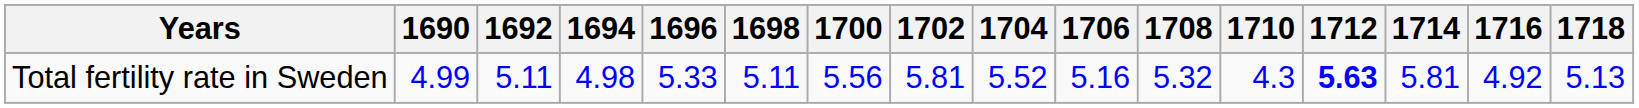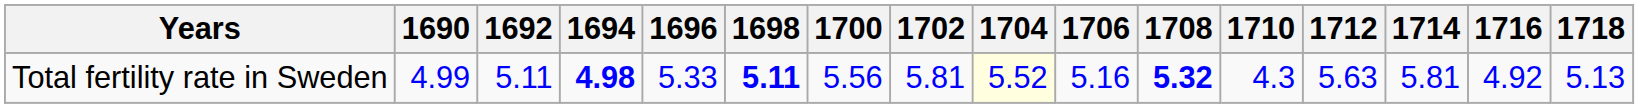(605, 77) normal -> (605, 77) bold
(771, 77) normal -> (771, 77) bold
(1018, 77) no background -> (1018, 77) lightyellow background
(1183, 77) normal -> (1183, 77) bold
(1348, 77) bold -> (1348, 77) normal
